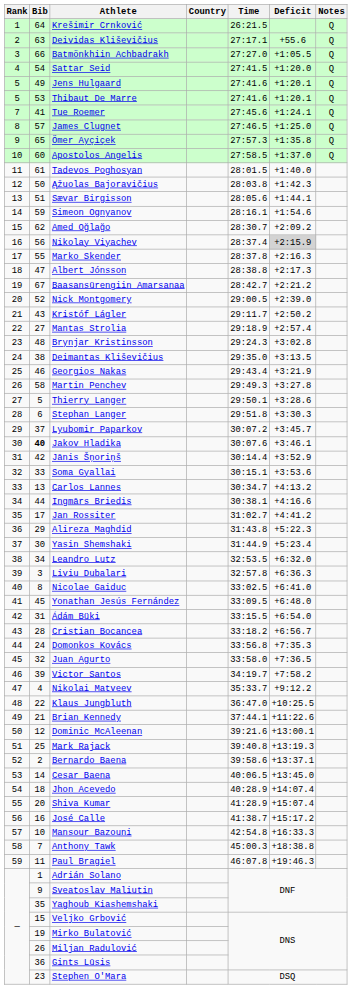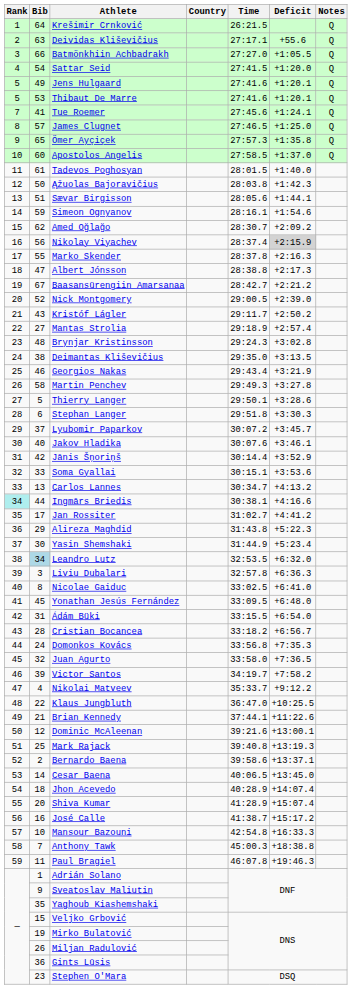(40, 444) bold -> (40, 444) normal
(17, 501) no background -> (17, 501) paleturquoise background
(40, 559) no background -> (40, 559) lightblue background
